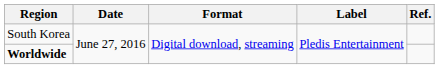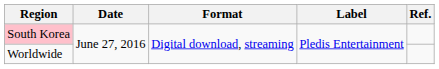(39, 34) no background -> (39, 34) pink background
(37, 53) bold -> (35, 53) normal
